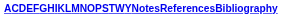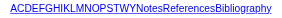(141, 9) bold -> (141, 9) normal
